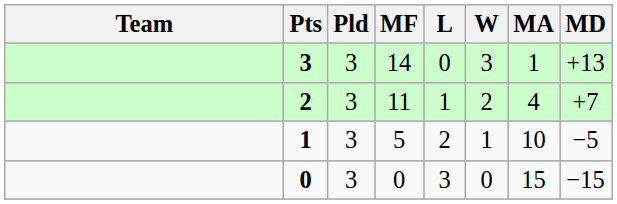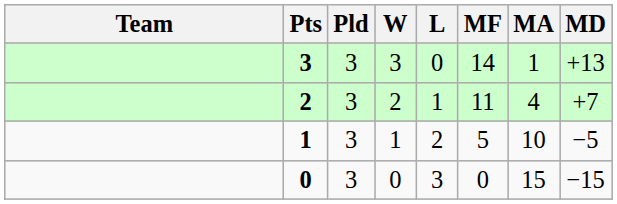columns swapped: (487, 23) <-> (399, 23)
